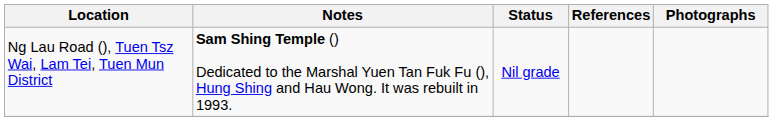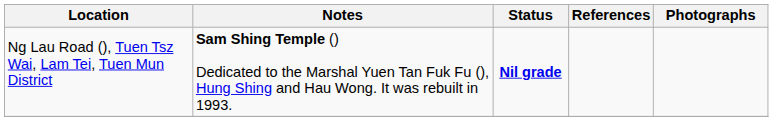(531, 71) normal -> (531, 71) bold
